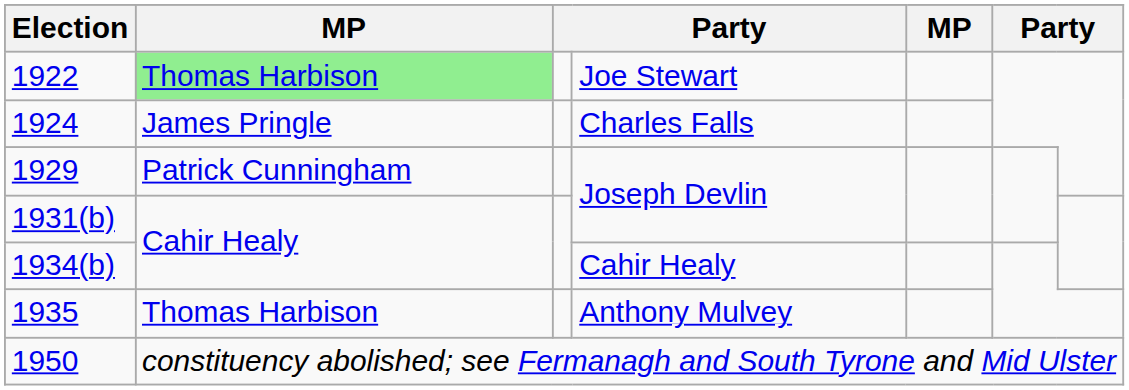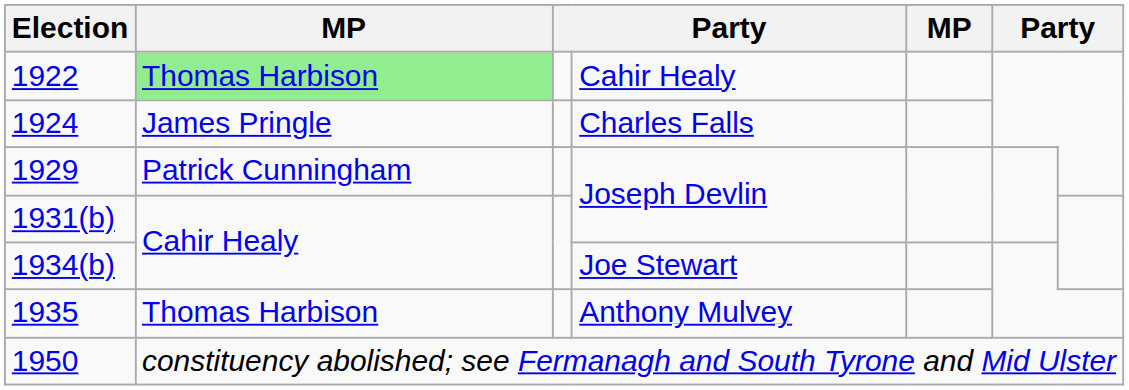(658, 75) Joe Stewart -> (657, 75) Cahir Healy
(657, 265) Cahir Healy -> (658, 265) Joe Stewart
